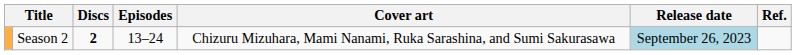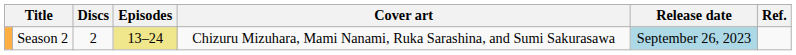(93, 38) bold -> (93, 38) normal
(145, 38) no background -> (145, 38) khaki background
